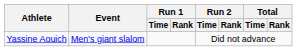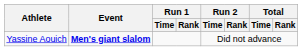(108, 39) normal -> (111, 39) bold
